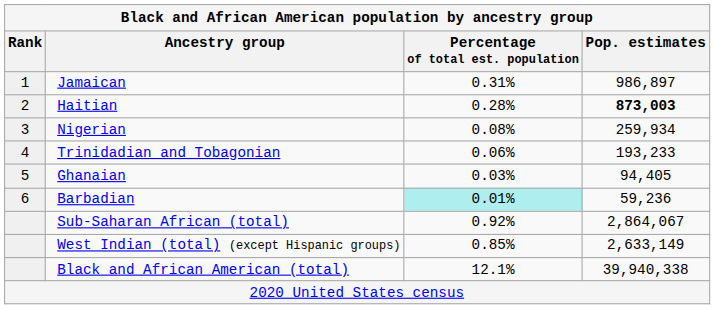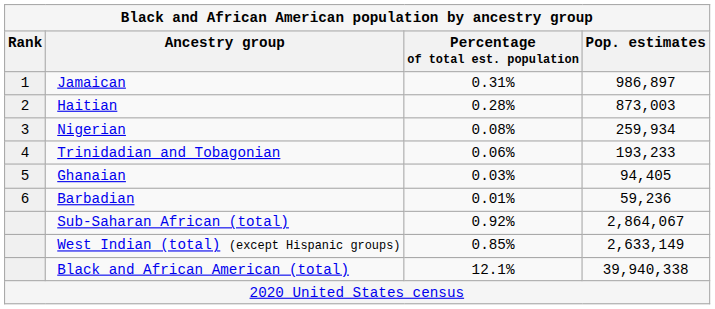(646, 106) bold -> (646, 106) normal
(493, 199) paleturquoise background -> (493, 199) no background
